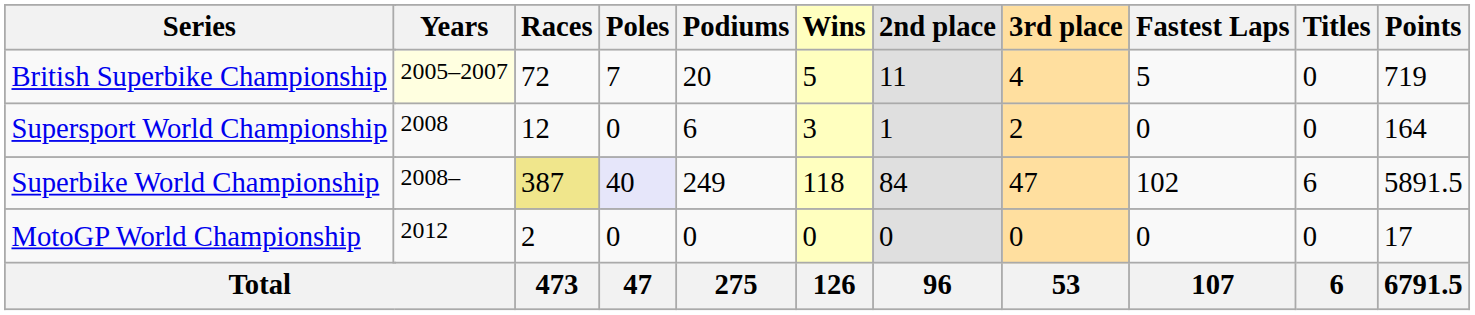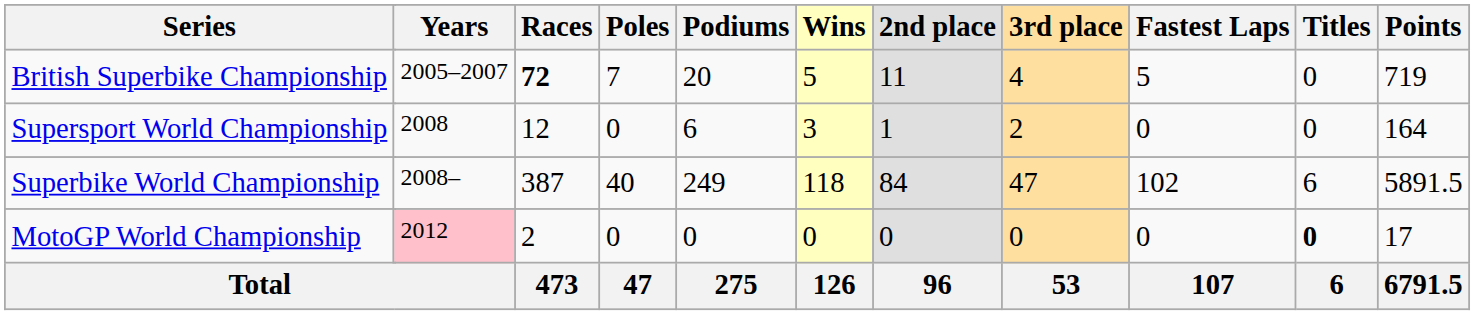(454, 70) lightyellow background -> (454, 70) no background
(535, 76) normal -> (535, 76) bold
(543, 182) khaki background -> (543, 182) no background
(620, 182) lavender background -> (620, 182) no background
(424, 230) no background -> (424, 230) pink background
(1310, 235) normal -> (1310, 235) bold
